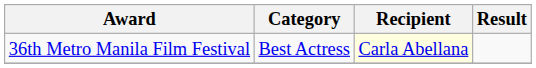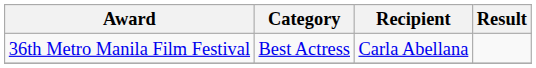(413, 48) lightyellow background -> (413, 48) no background
